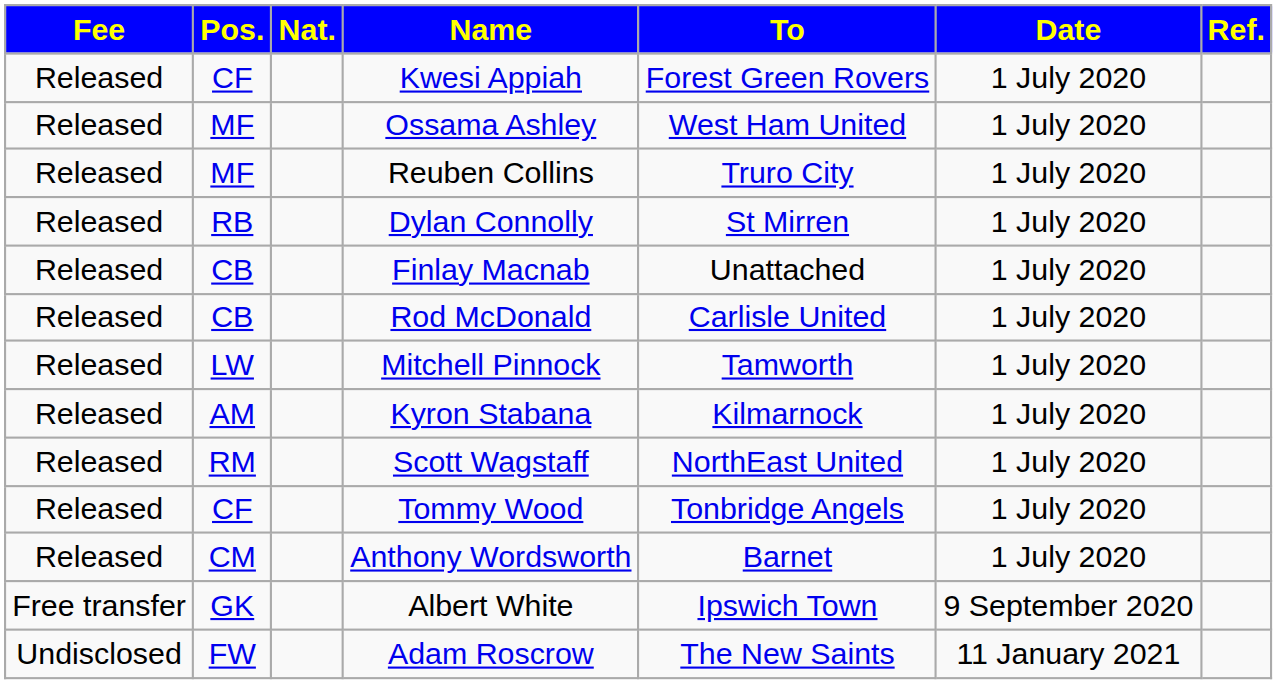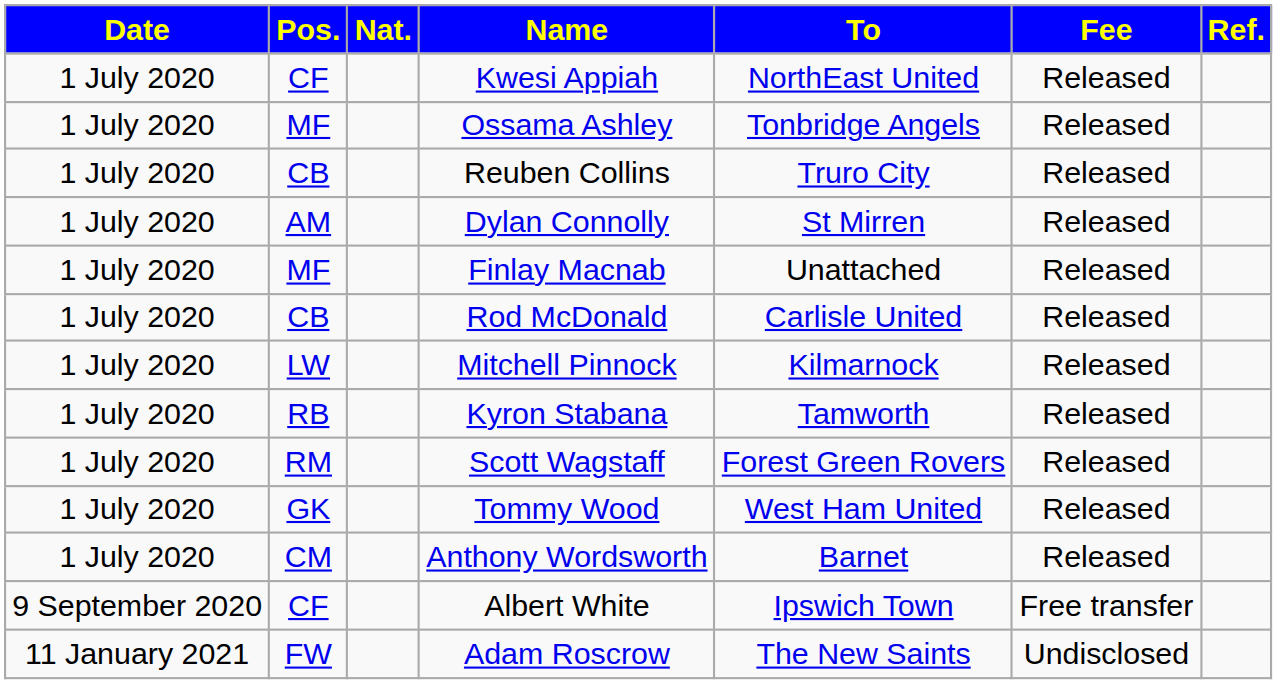columns swapped: (1068, 29) <-> (99, 29)
(787, 77) Forest Green Rovers -> (864, 77) NorthEast United
(787, 125) West Ham United -> (864, 125) Tonbridge Angels
(232, 173) MF -> (308, 173) CB
(232, 221) RB -> (308, 221) AM
(232, 269) CB -> (308, 269) MF
(787, 365) Tamworth -> (864, 365) Kilmarnock
(232, 413) AM -> (308, 413) RB
(787, 413) Kilmarnock -> (864, 413) Tamworth
(787, 461) NorthEast United -> (864, 461) Forest Green Rovers
(232, 509) CF -> (308, 509) GK
(787, 509) Tonbridge Angels -> (864, 509) West Ham United
(232, 605) GK -> (308, 605) CF
